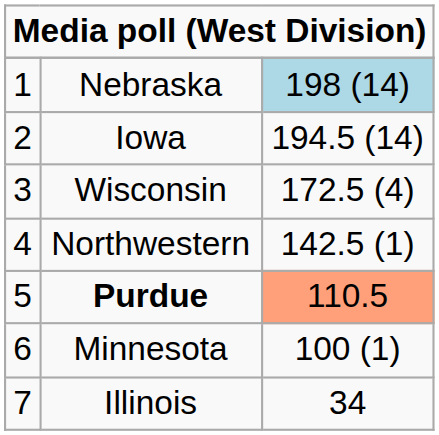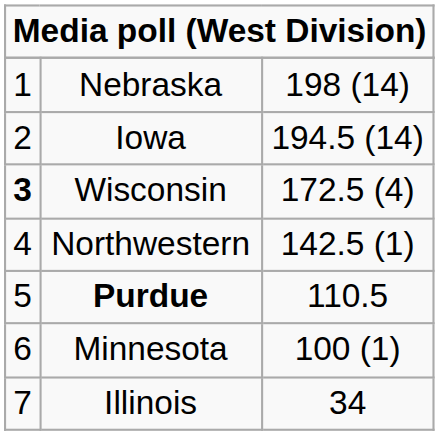(348, 84) lightblue background -> (348, 84) no background
(23, 190) normal -> (23, 190) bold
(348, 296) lightsalmon background -> (348, 296) no background
